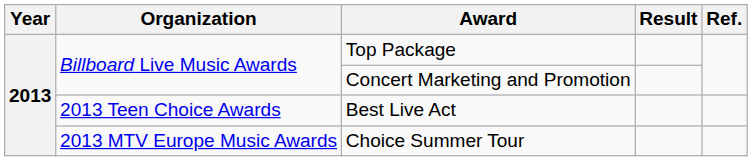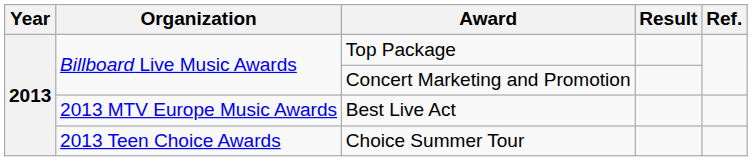(170, 110) 2013 Teen Choice Awards -> (199, 110) 2013 MTV Europe Music Awards
(199, 140) 2013 MTV Europe Music Awards -> (170, 140) 2013 Teen Choice Awards
